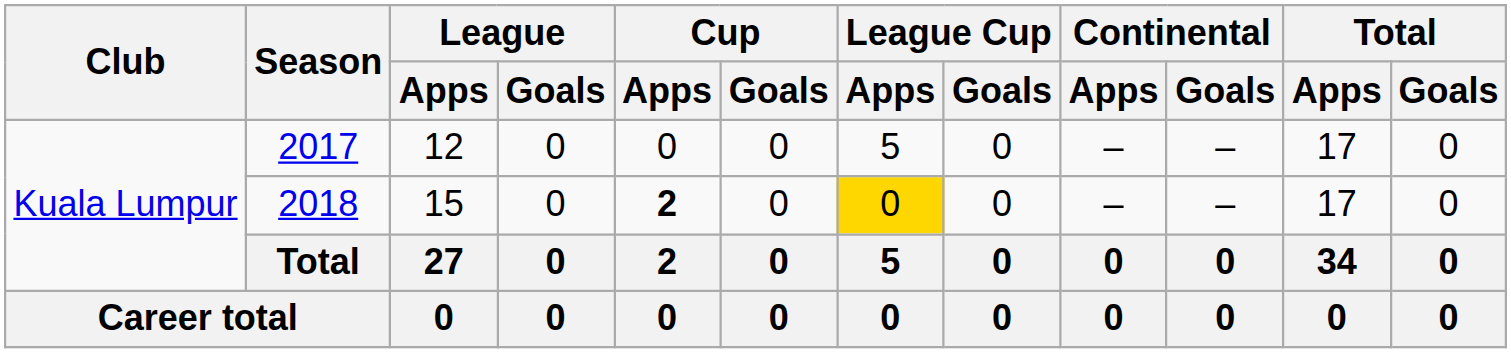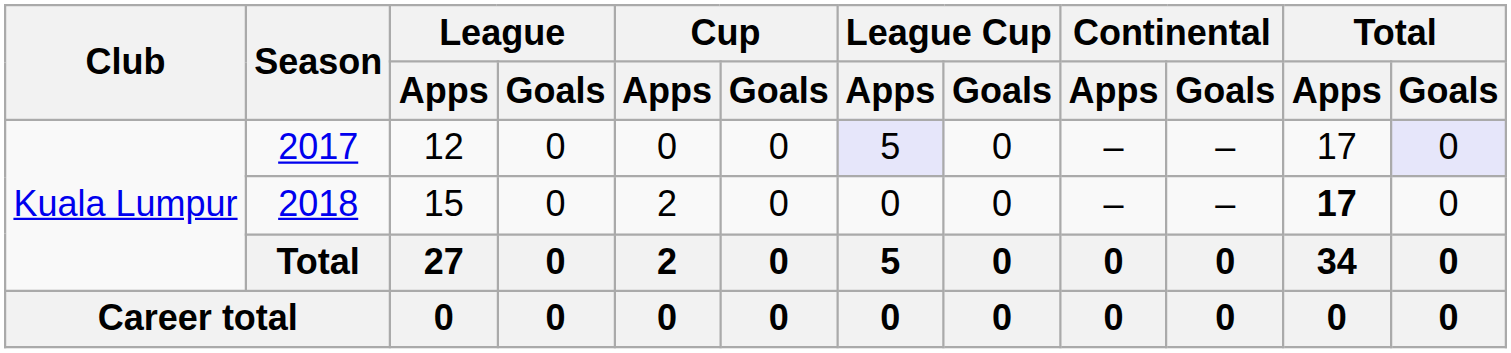(890, 147) no background -> (890, 147) lavender background
(1448, 147) no background -> (1448, 147) lavender background
(667, 204) bold -> (667, 204) normal
(890, 204) gold background -> (890, 204) no background
(1337, 204) normal -> (1337, 204) bold
